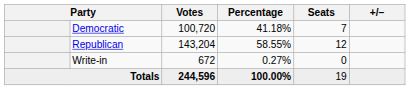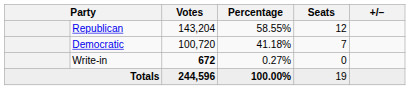rows swapped: (98, 45) <-> (98, 29)
(207, 61) normal -> (207, 61) bold
